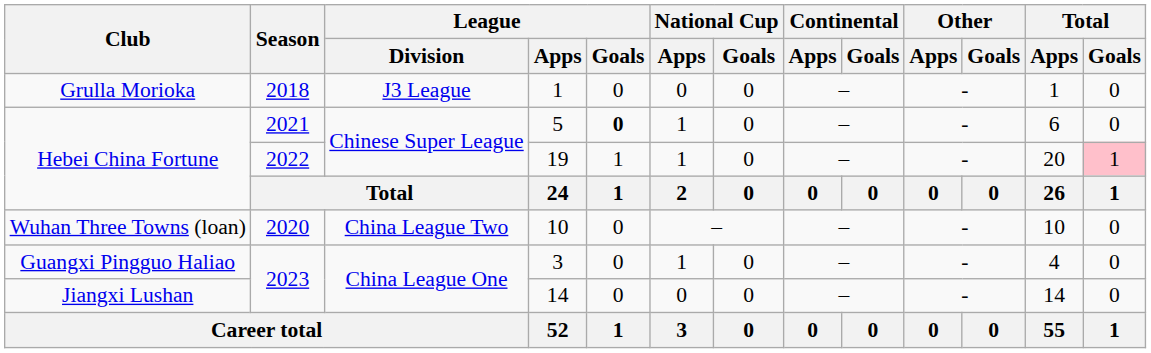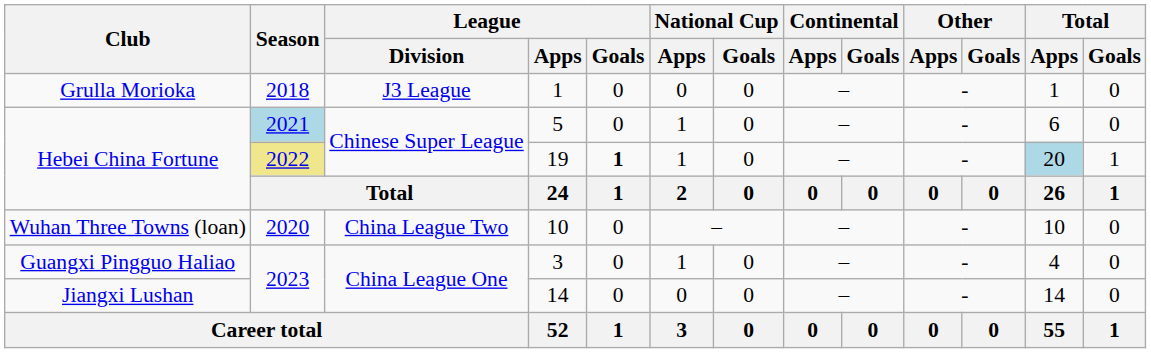(288, 124) no background -> (288, 124) lightblue background
(618, 124) bold -> (618, 124) normal
(288, 158) no background -> (288, 158) khaki background
(618, 158) normal -> (618, 158) bold
(1054, 158) no background -> (1054, 158) lightblue background
(1115, 158) pink background -> (1115, 158) no background
